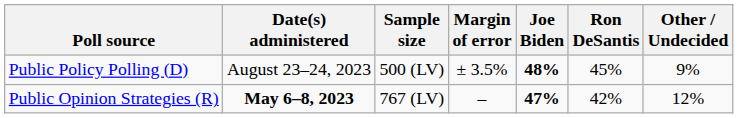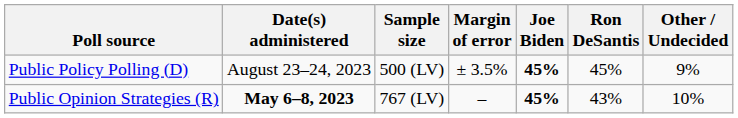(542, 69) 48% -> (542, 69) 45%
(542, 98) 47% -> (542, 98) 45%
(606, 98) 42% -> (606, 98) 43%
(688, 98) 12% -> (688, 98) 10%
